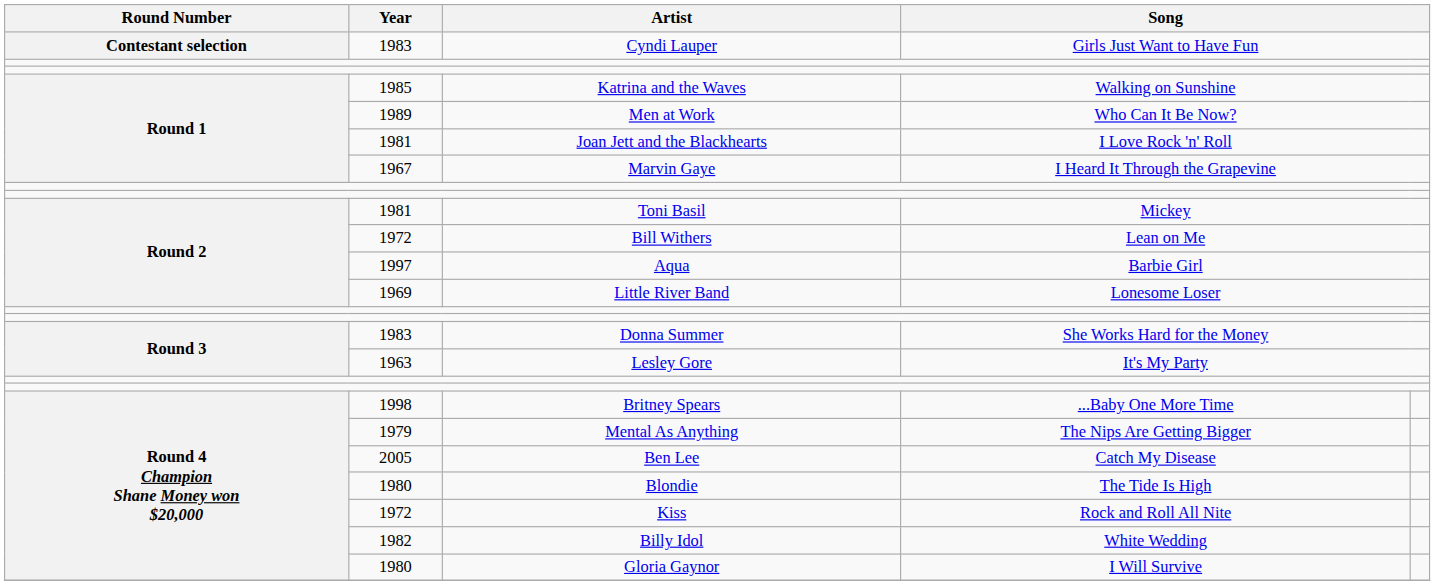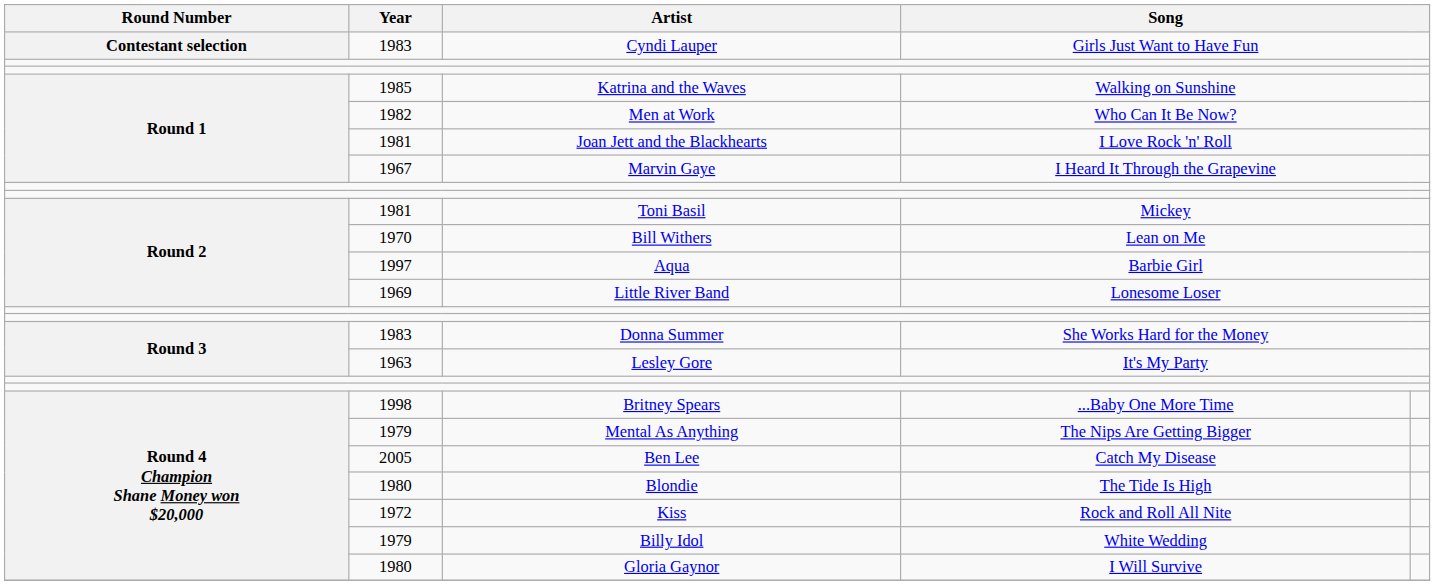(395, 115) 1989 -> (395, 115) 1982
(395, 238) 1972 -> (395, 238) 1970
(395, 540) 1982 -> (395, 540) 1979
